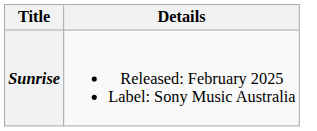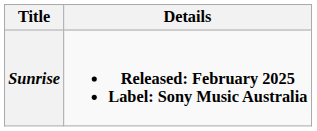(182, 87) normal -> (187, 87) bold
